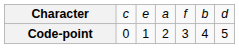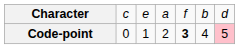(185, 33) normal -> (185, 33) bold
(225, 33) no background -> (225, 33) pink background
